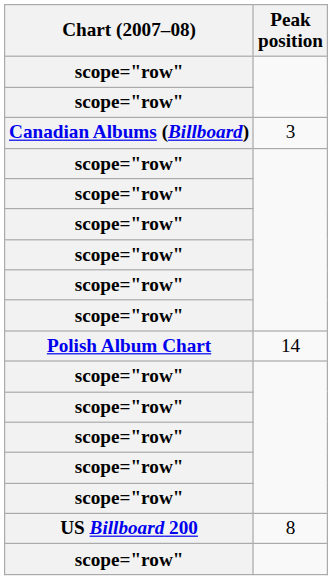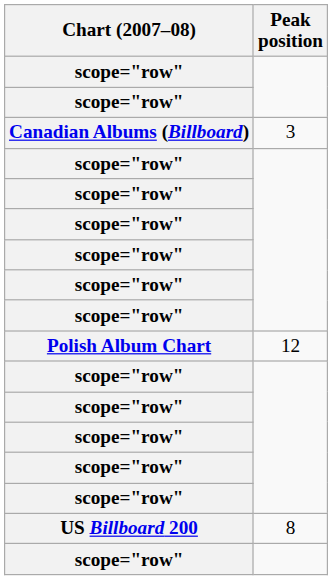(291, 345) 14 -> (291, 345) 12
